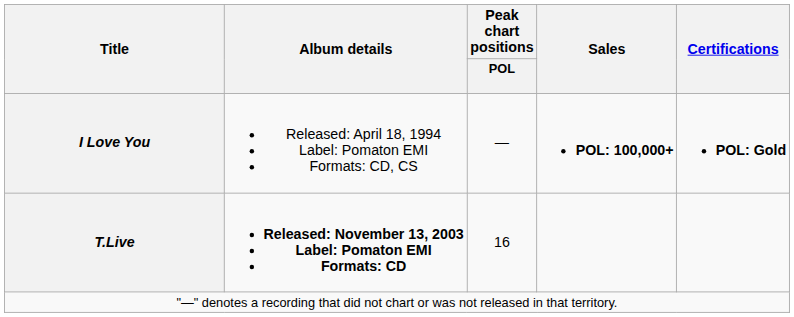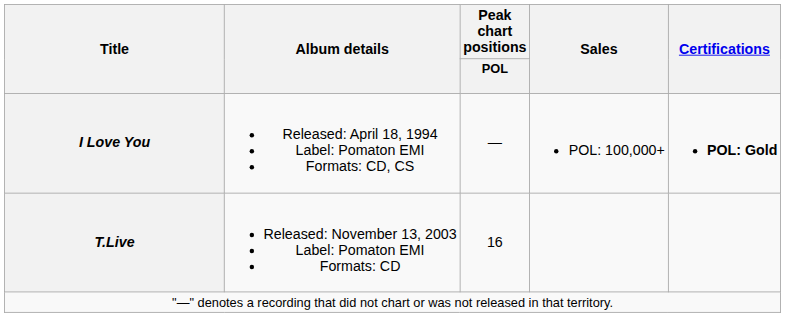(607, 151) bold -> (599, 151) normal
(346, 250) bold -> (342, 250) normal
